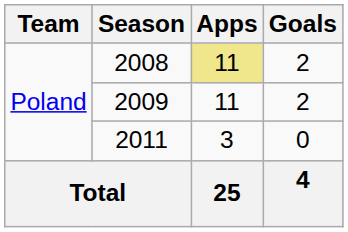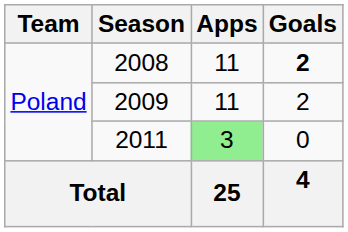(227, 62) khaki background -> (227, 62) no background
(303, 62) normal -> (303, 62) bold
(227, 140) no background -> (227, 140) lightgreen background
